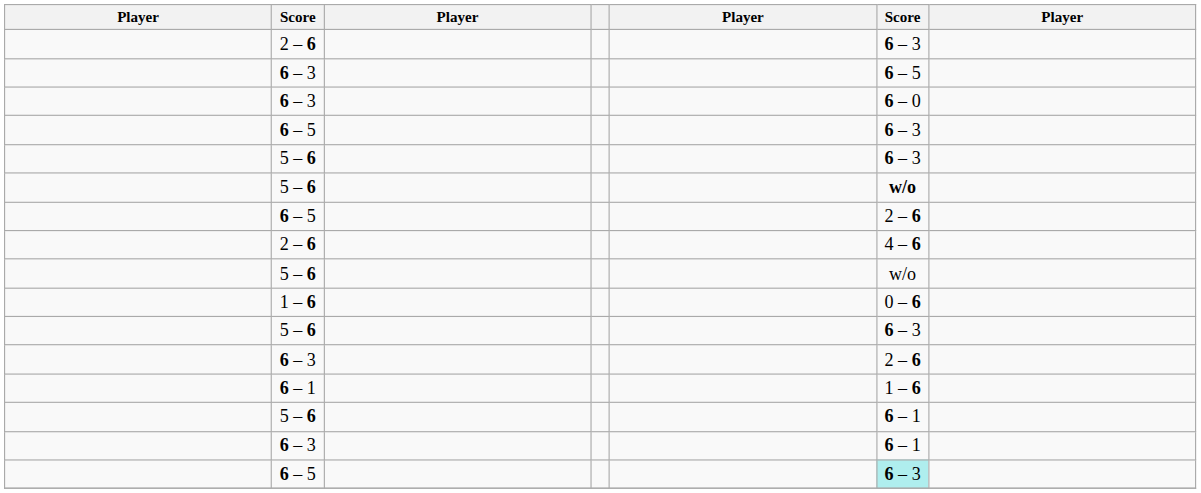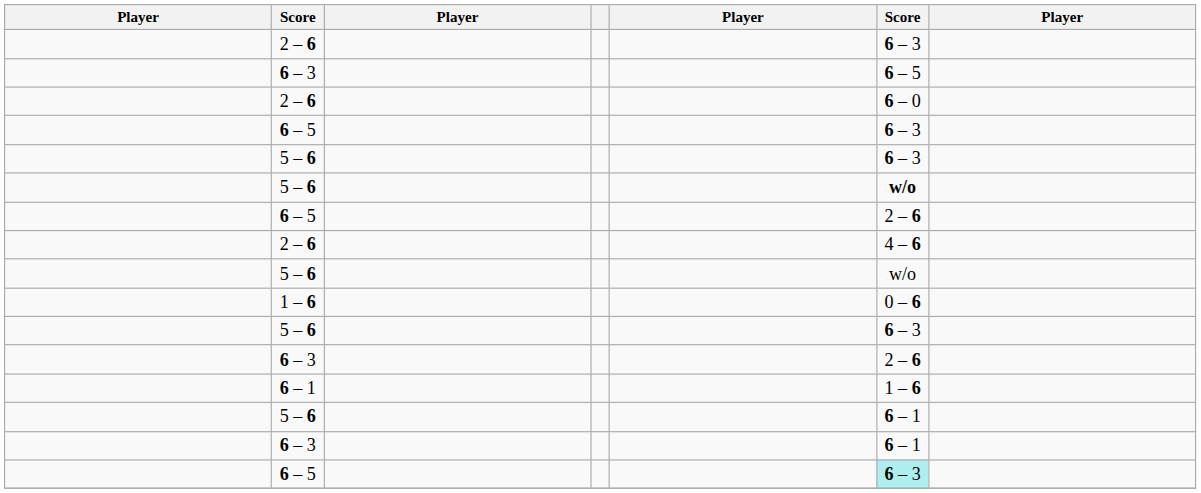(298, 101) 6 – 3 -> (298, 101) 2 – 6
